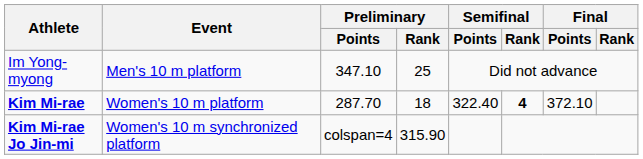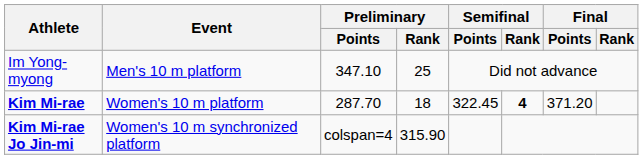(475, 103) 322.40 -> (475, 103) 322.45
(570, 103) 372.10 -> (570, 103) 371.20
